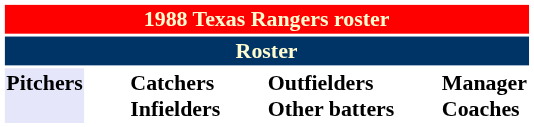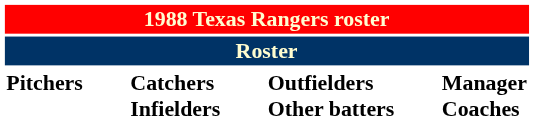(45, 82) lavender background -> (45, 82) no background
